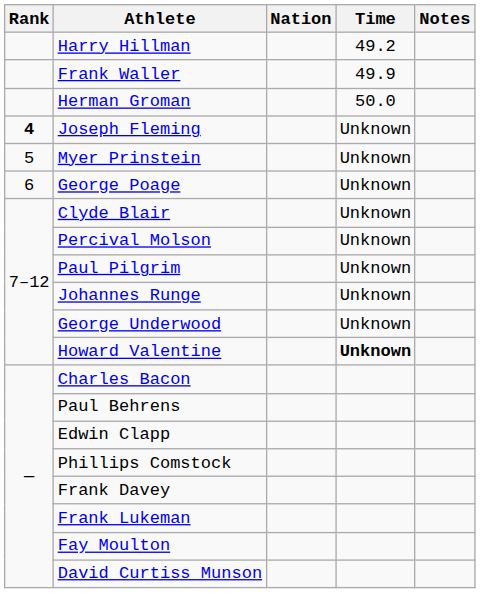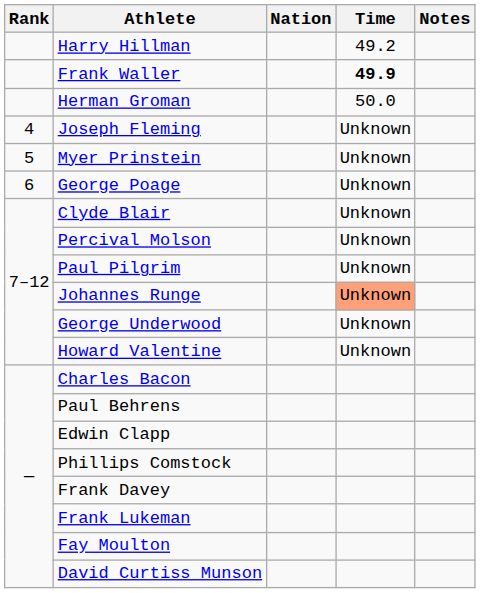(375, 74) normal -> (375, 74) bold
(29, 130) bold -> (29, 130) normal
(375, 296) no background -> (375, 296) lightsalmon background
(375, 352) bold -> (375, 352) normal
